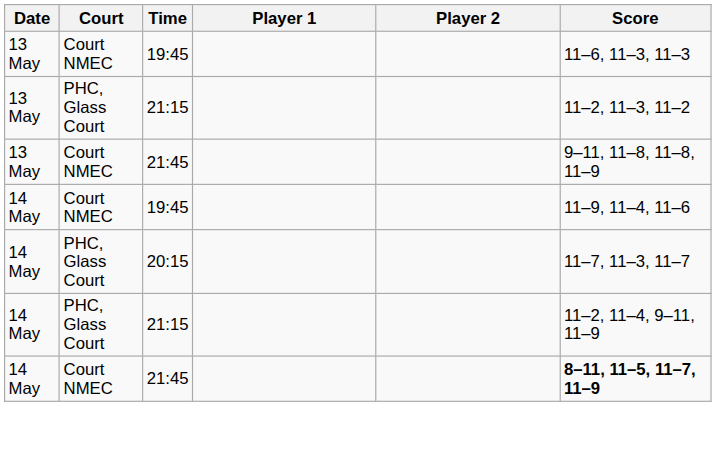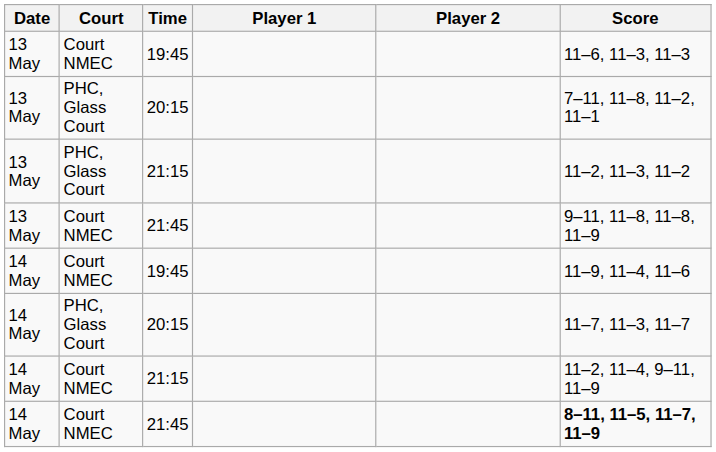+ row: (24, 108)
(85, 325) PHC, Glass Court -> (88, 379) Court NMEC
